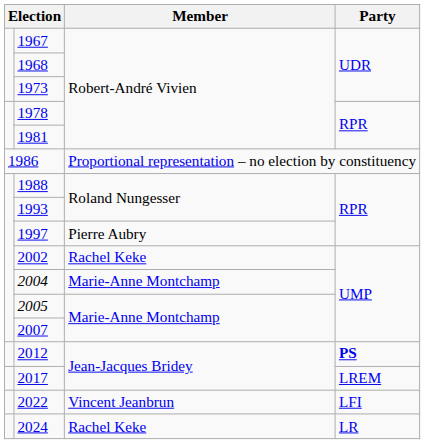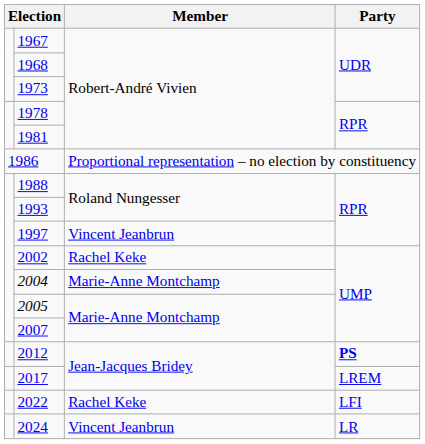(107, 233) Pierre Aubry -> (121, 233) Vincent Jeanbrun
(121, 402) Vincent Jeanbrun -> (107, 402) Rachel Keke
(107, 426) Rachel Keke -> (121, 426) Vincent Jeanbrun
